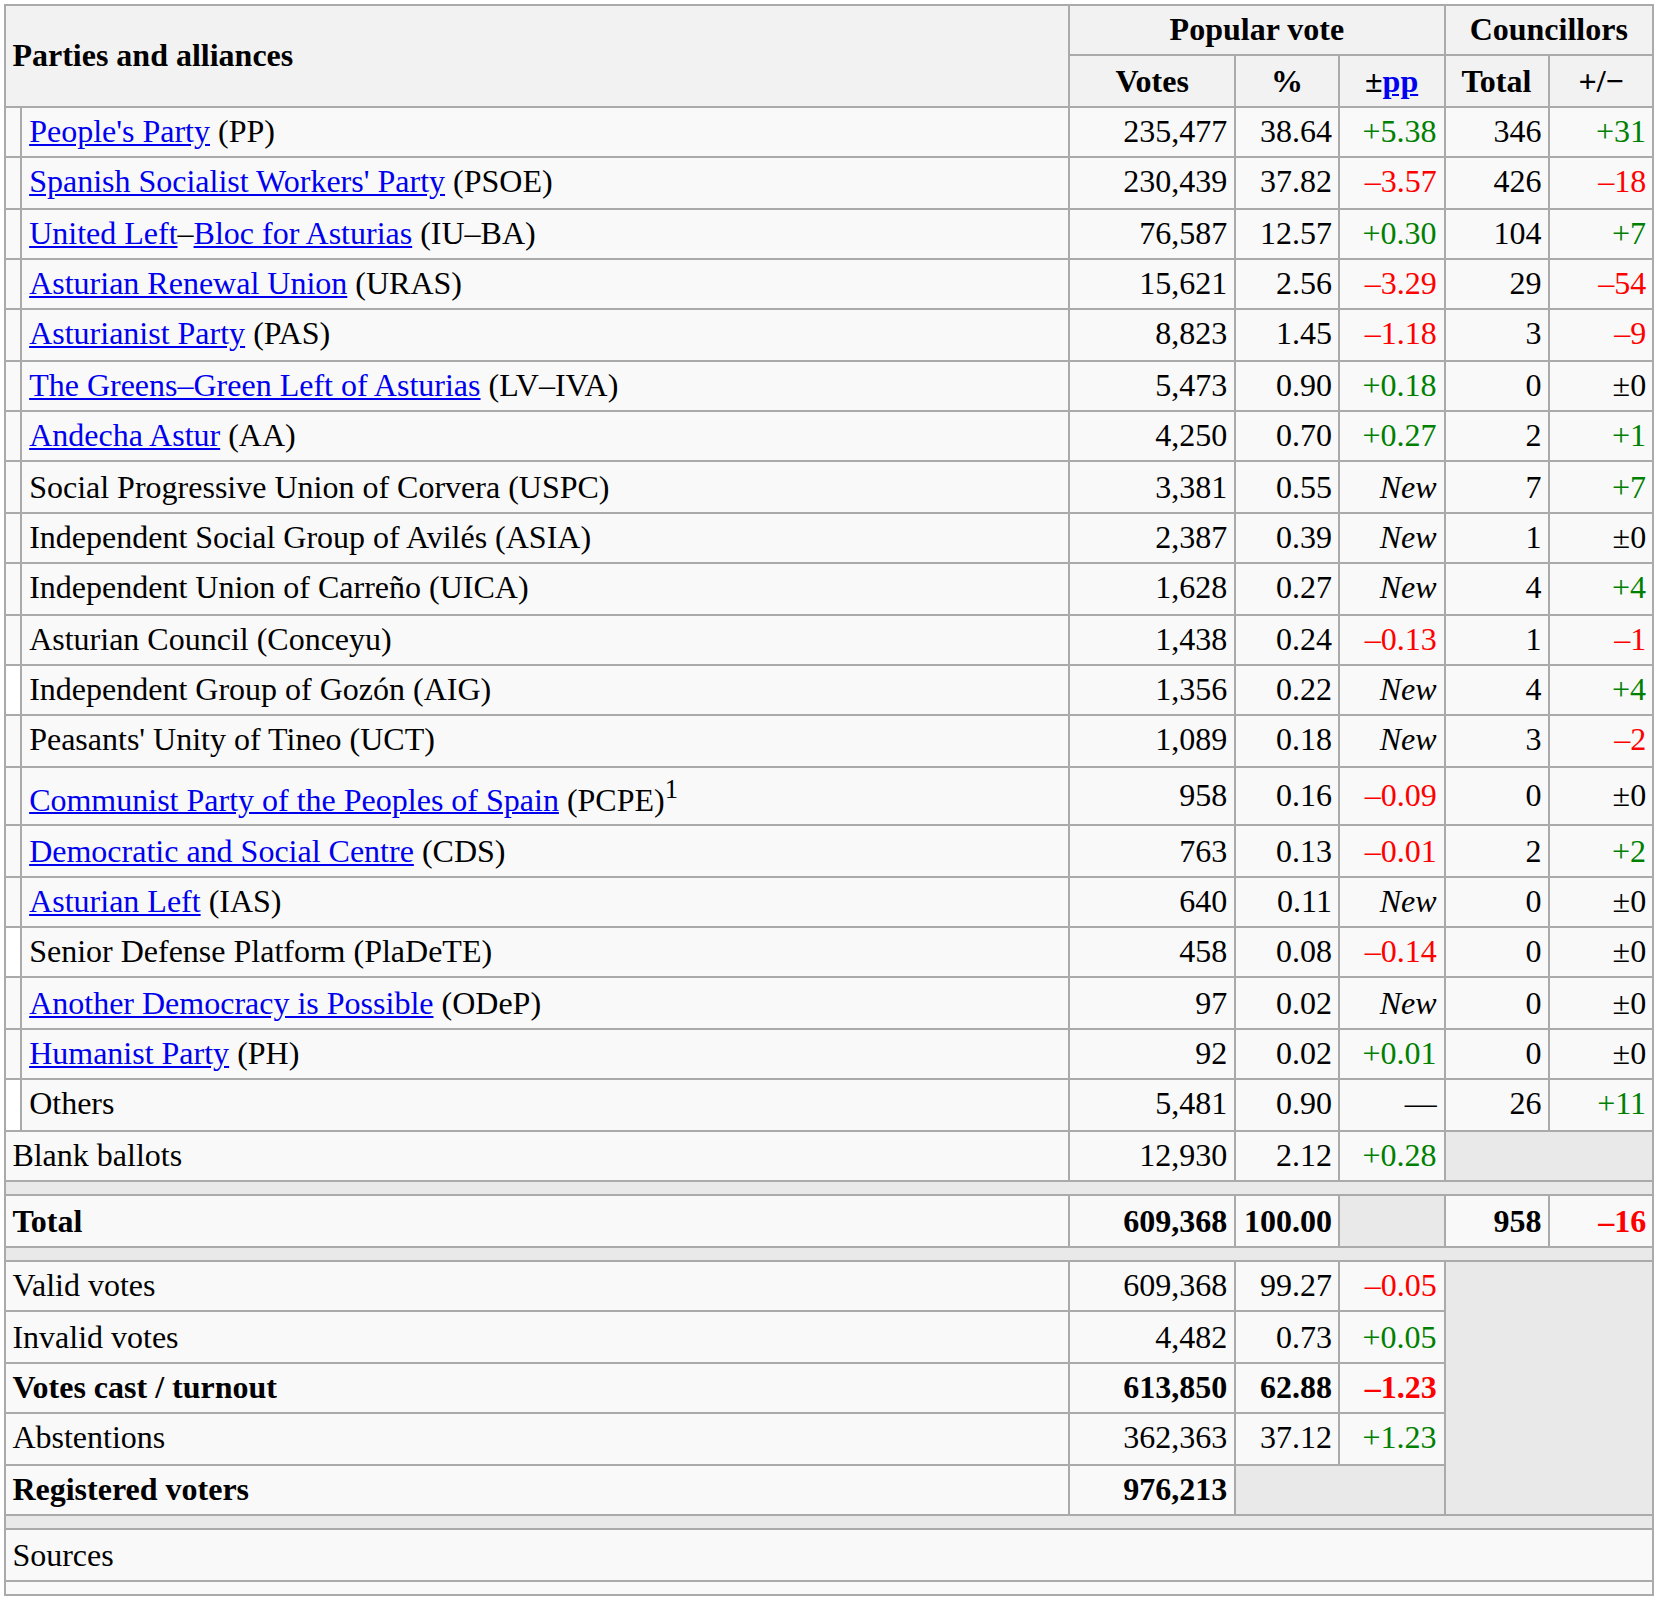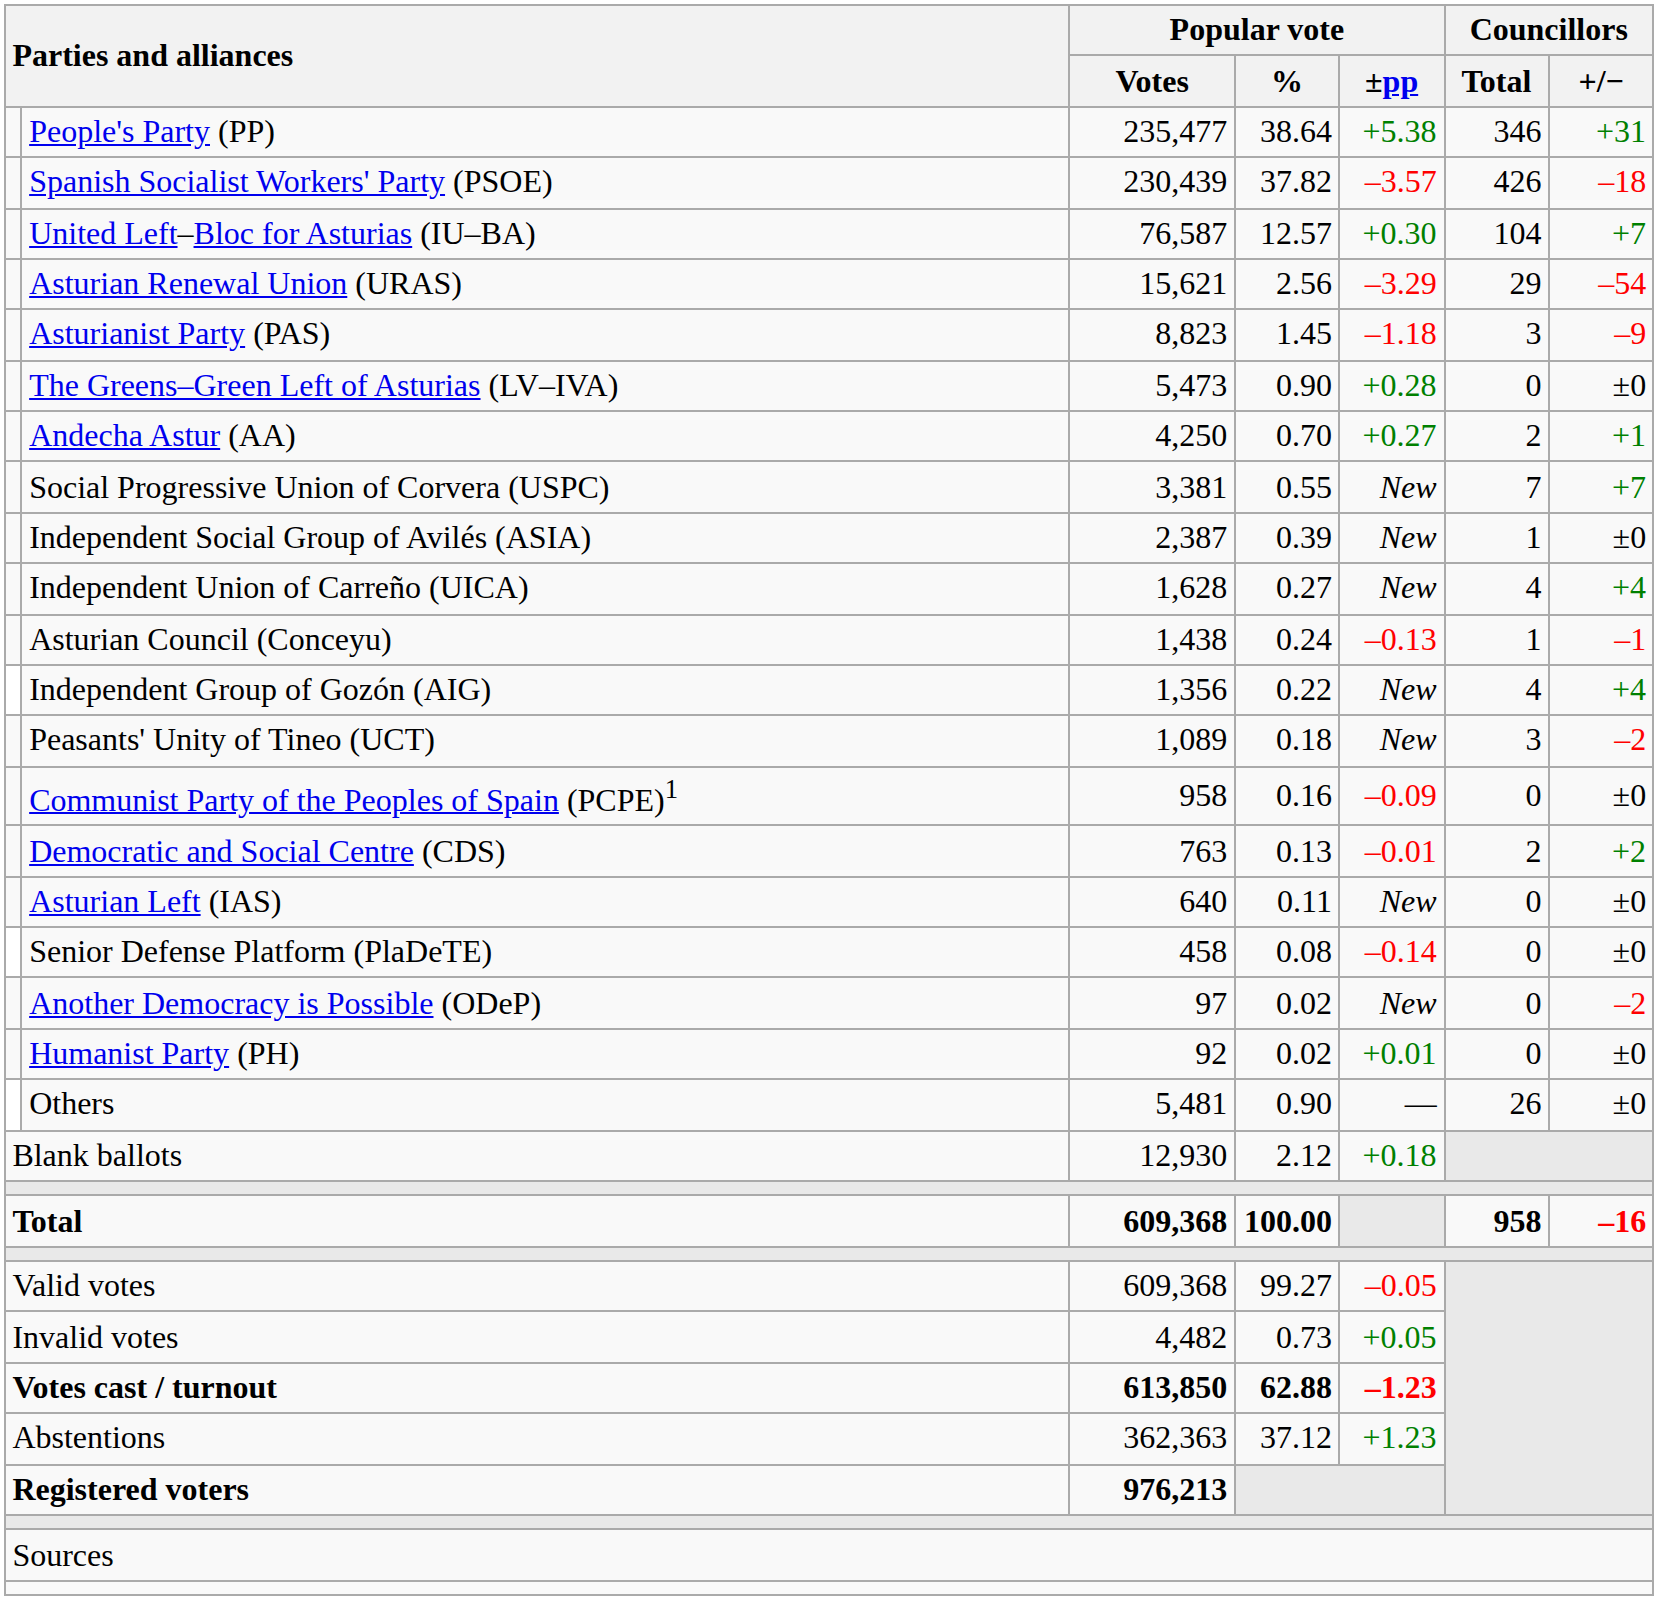(1400, 385) +0.18 -> (1400, 385) +0.28
(1629, 1002) ±0 -> (1630, 1002) –2
(1622, 1104) +11 -> (1629, 1104) ±0
(1400, 1155) +0.28 -> (1400, 1155) +0.18
